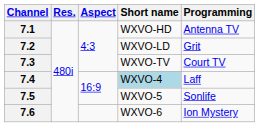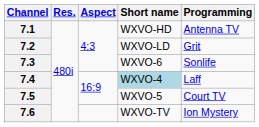(145, 63) WXVO-TV -> (141, 63) WXVO-6
(205, 63) Court TV -> (200, 63) Sonlife
(200, 96) Sonlife -> (205, 96) Court TV
(141, 113) WXVO-6 -> (145, 113) WXVO-TV
